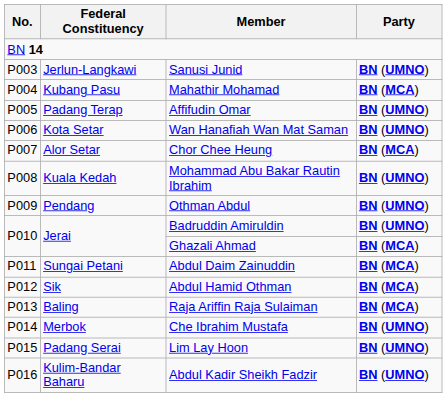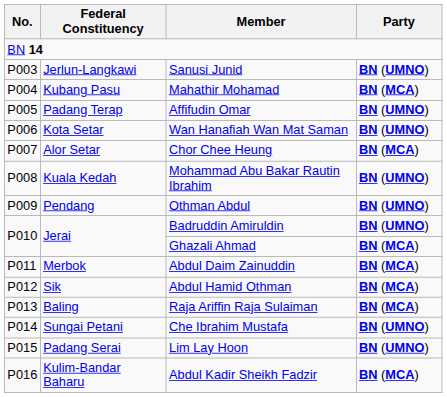(83, 266) Sungai Petani -> (64, 266) Merbok
(64, 327) Merbok -> (83, 327) Sungai Petani
(394, 375) BN (UMNO) -> (389, 375) BN (MCA)
